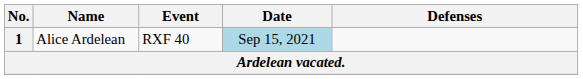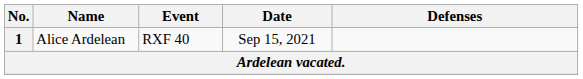(277, 39) lightblue background -> (277, 39) no background
